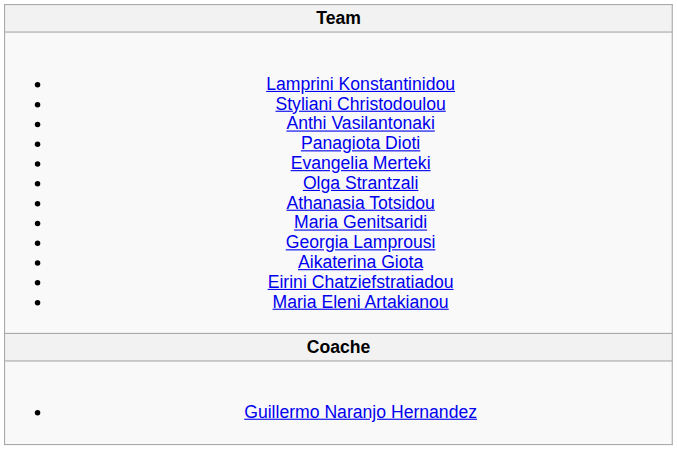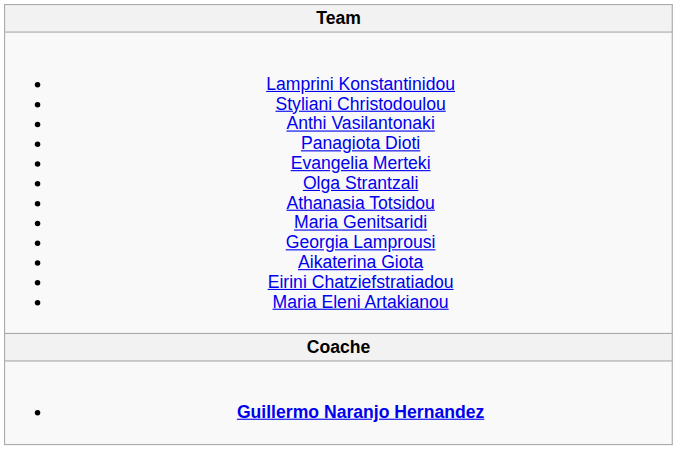(339, 412) normal -> (339, 412) bold
